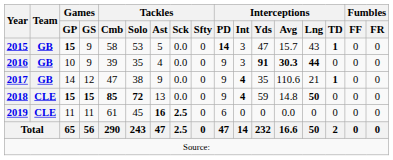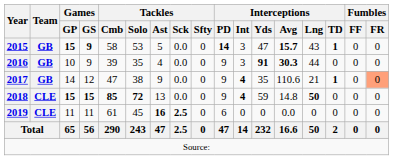(89, 46) normal -> (89, 46) bold
(288, 46) normal -> (288, 46) bold
(314, 63) bold -> (314, 63) normal
(377, 79) no background -> (377, 79) lightsalmon background
